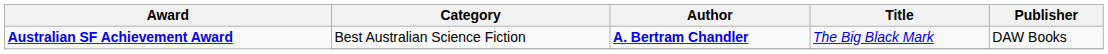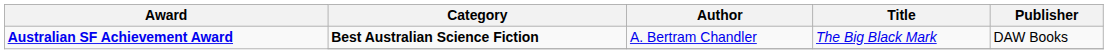(430, 37) normal -> (435, 37) bold
(681, 37) bold -> (693, 37) normal
